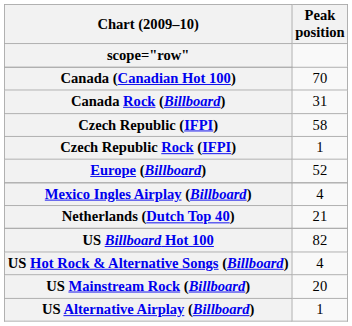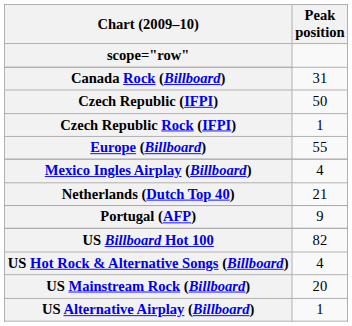- row: (148, 78)
(320, 124) 58 -> (320, 101) 50
(320, 170) 52 -> (320, 147) 55
+ row: (148, 217)
